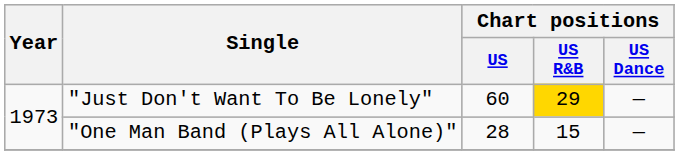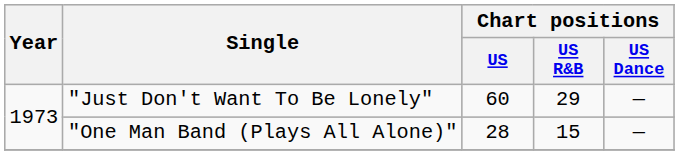(568, 100) gold background -> (568, 100) no background
